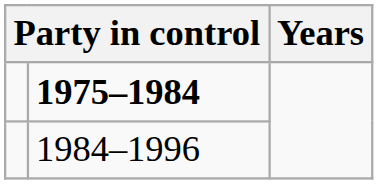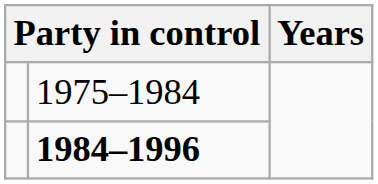(118, 91) bold -> (118, 91) normal
(118, 149) normal -> (118, 149) bold
